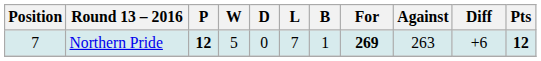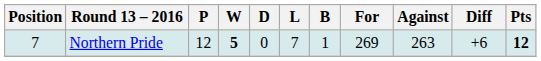(203, 42) bold -> (203, 42) normal
(234, 42) normal -> (234, 42) bold
(367, 42) bold -> (367, 42) normal
